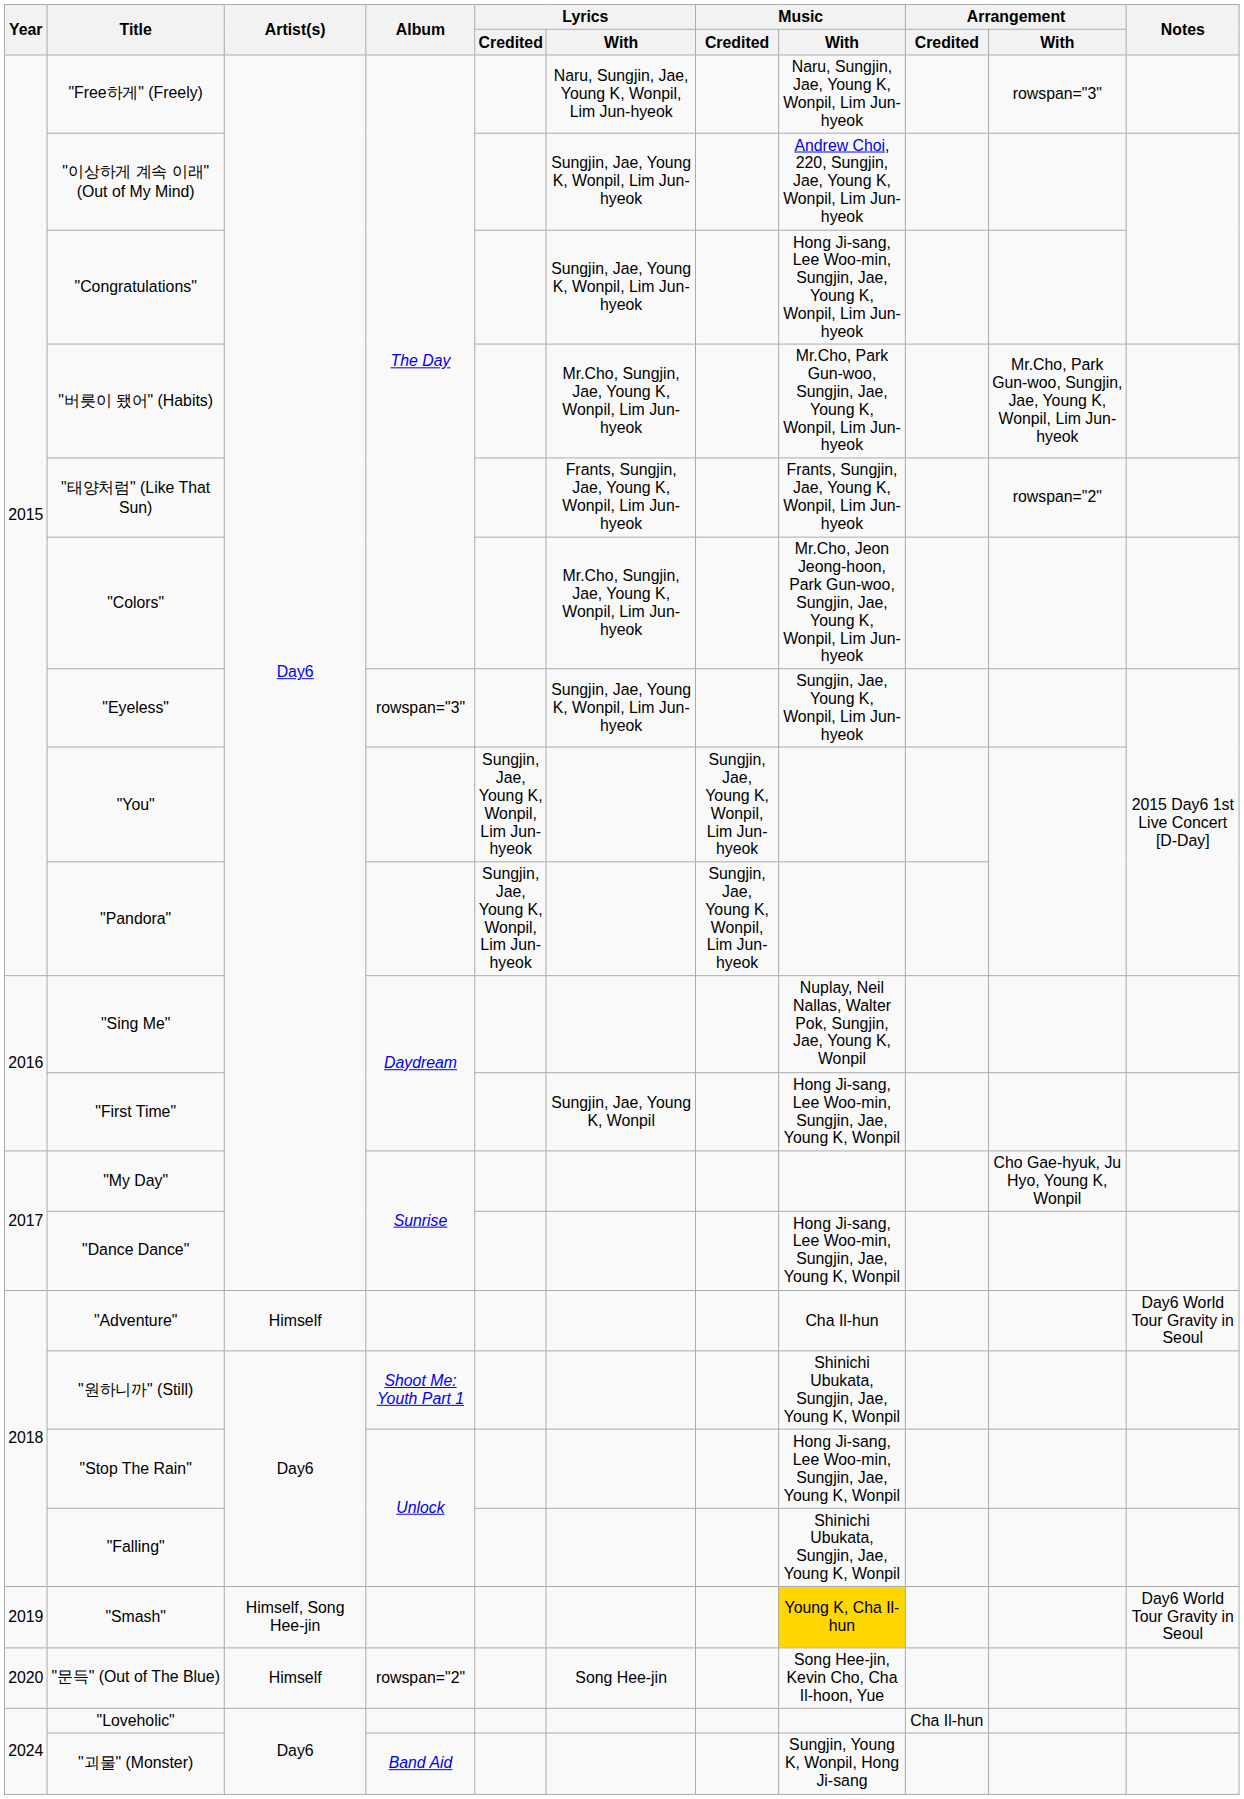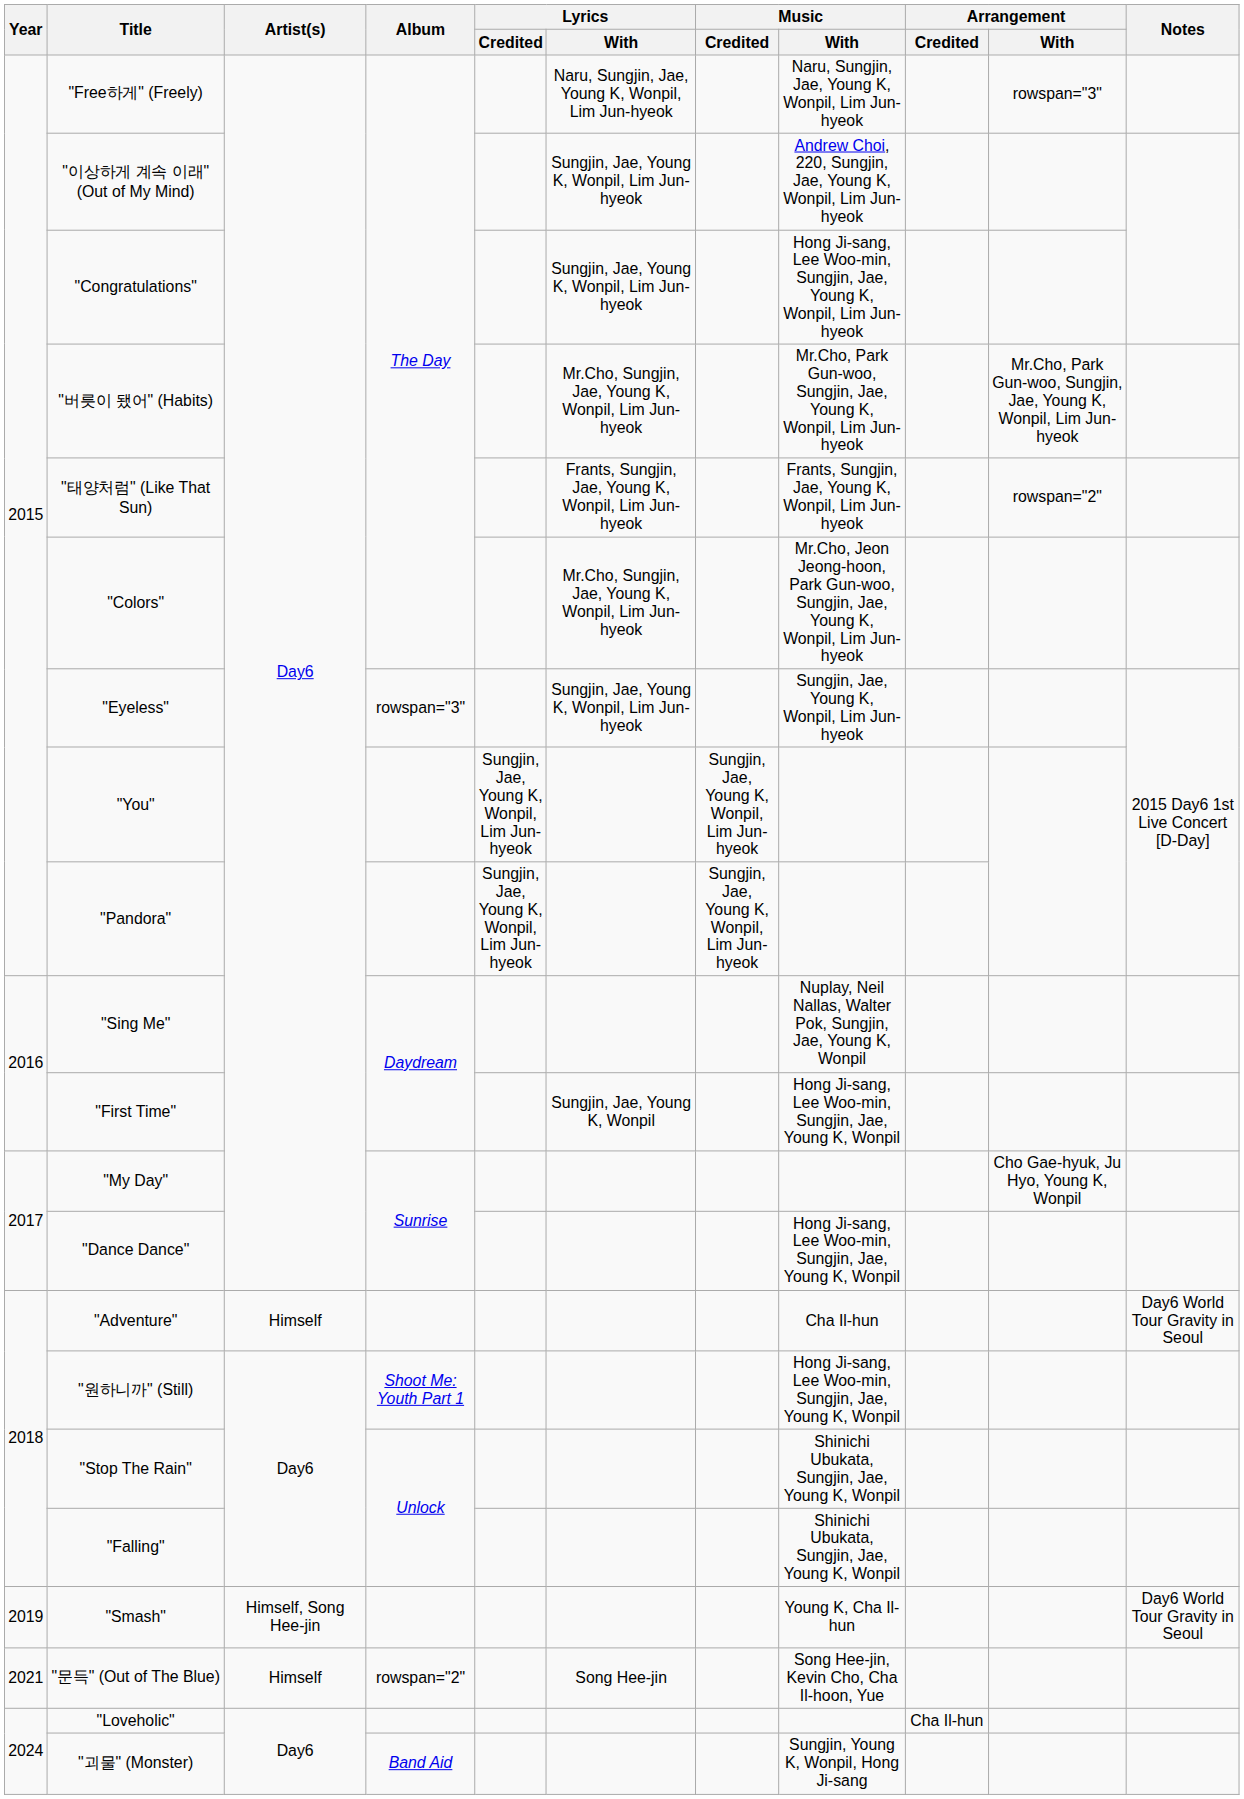(842, 1390) Shinichi Ubukata, Sungjin, Jae, Young K, Wonpil -> (842, 1390) Hong Ji-sang, Lee Woo-min, Sungjin, Jae, Young K, Wonpil
(842, 1468) Hong Ji-sang, Lee Woo-min, Sungjin, Jae, Young K, Wonpil -> (842, 1468) Shinichi Ubukata, Sungjin, Jae, Young K, Wonpil
(842, 1617) gold background -> (842, 1617) no background
(26, 1677) 2020 -> (26, 1677) 2021
